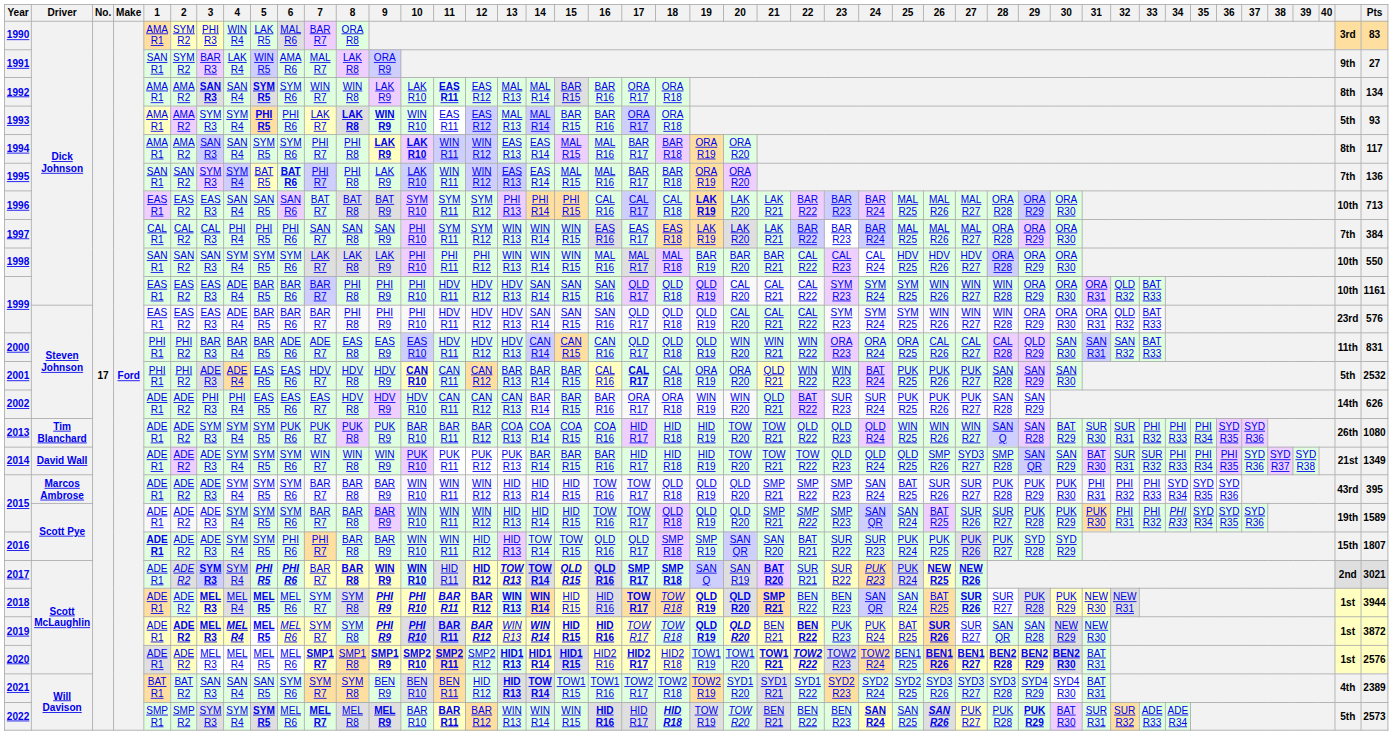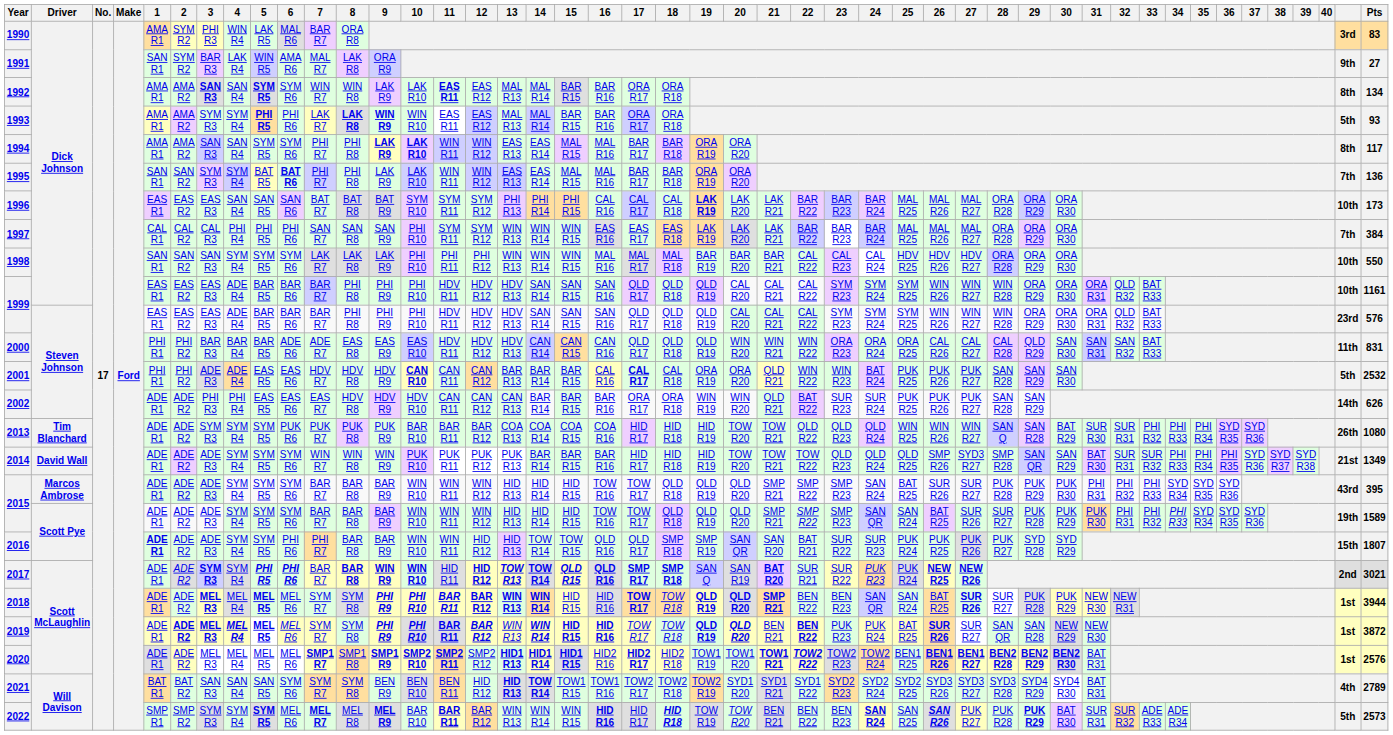(1375, 205) 713 -> (1375, 205) 173
(1375, 688) 2389 -> (1375, 688) 2789
